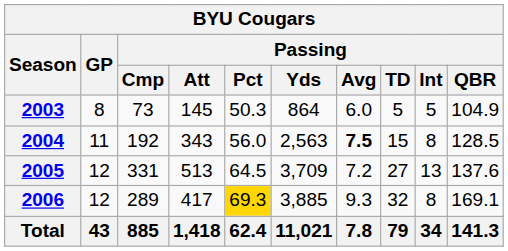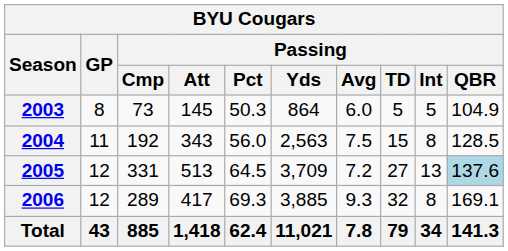(359, 140) bold -> (359, 140) normal
(475, 170) no background -> (475, 170) lightblue background
(248, 200) gold background -> (248, 200) no background
